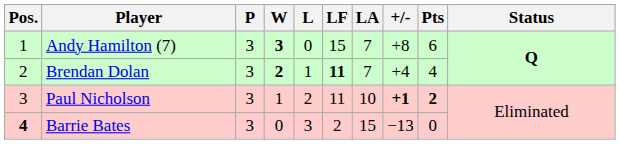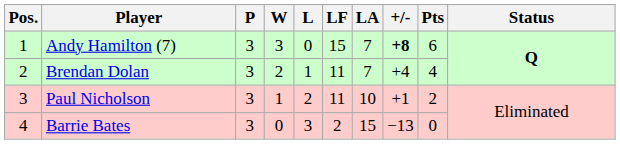(279, 44) bold -> (279, 44) normal
(400, 44) normal -> (400, 44) bold
(279, 71) bold -> (279, 71) normal
(337, 71) bold -> (337, 71) normal
(400, 98) bold -> (400, 98) normal
(433, 98) bold -> (433, 98) normal
(23, 125) bold -> (23, 125) normal
